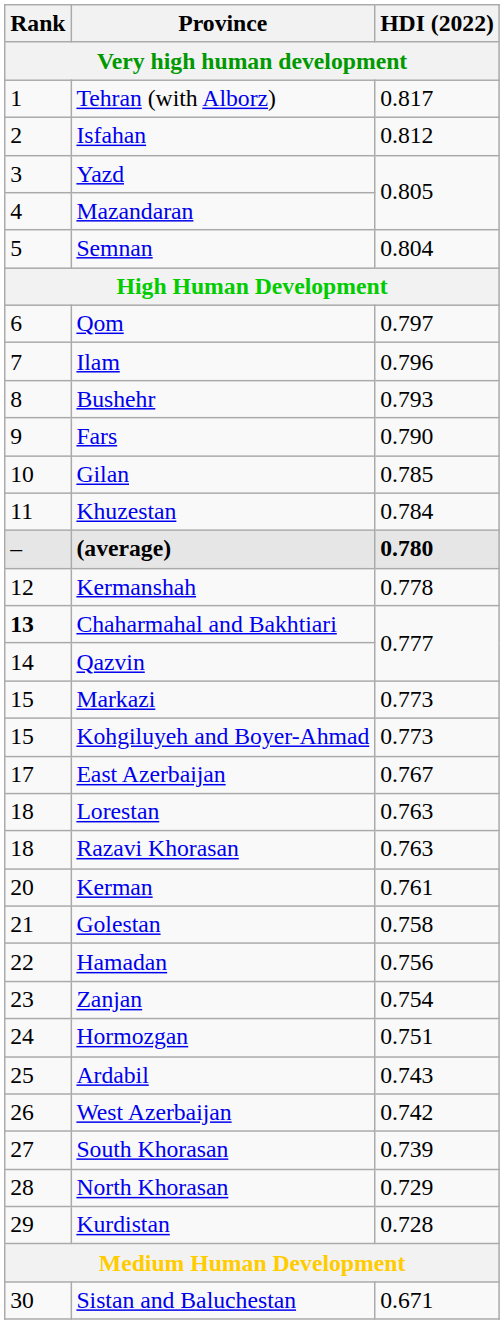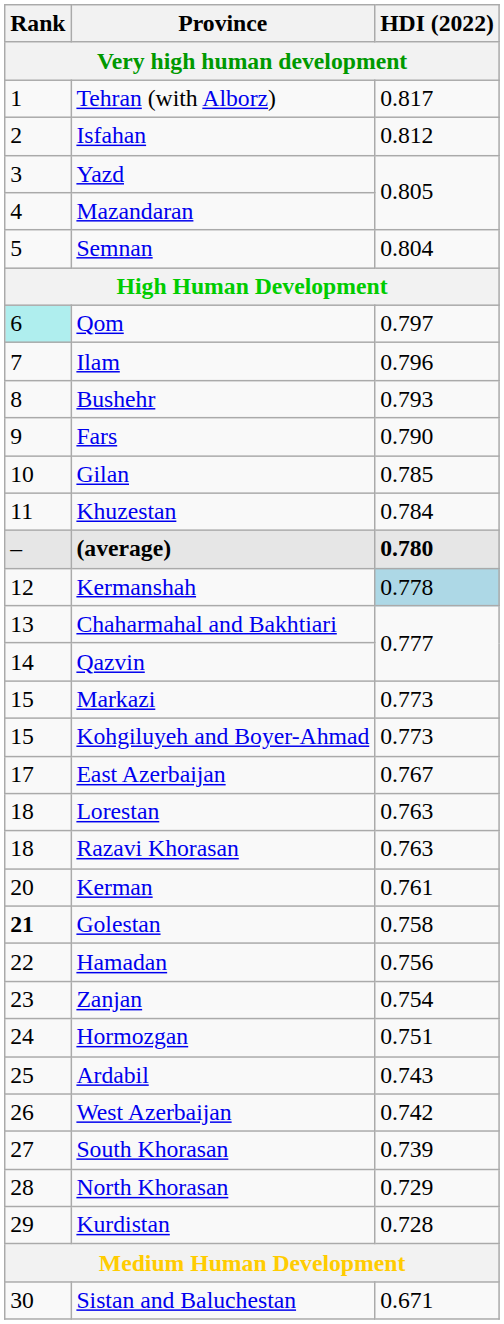(16, 323) no background -> (16, 323) paleturquoise background
(407, 586) no background -> (407, 586) lightblue background
(22, 624) bold -> (22, 624) normal
(22, 924) normal -> (22, 924) bold
